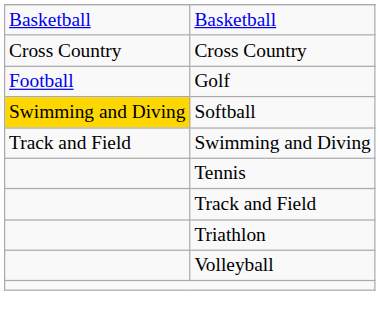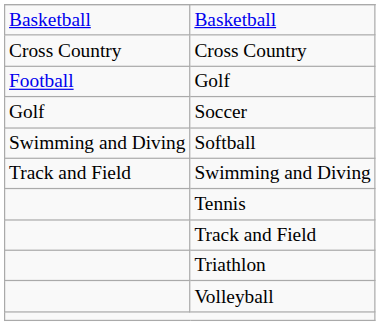+ row: (221, 111)
(97, 111) gold background -> (97, 142) no background
